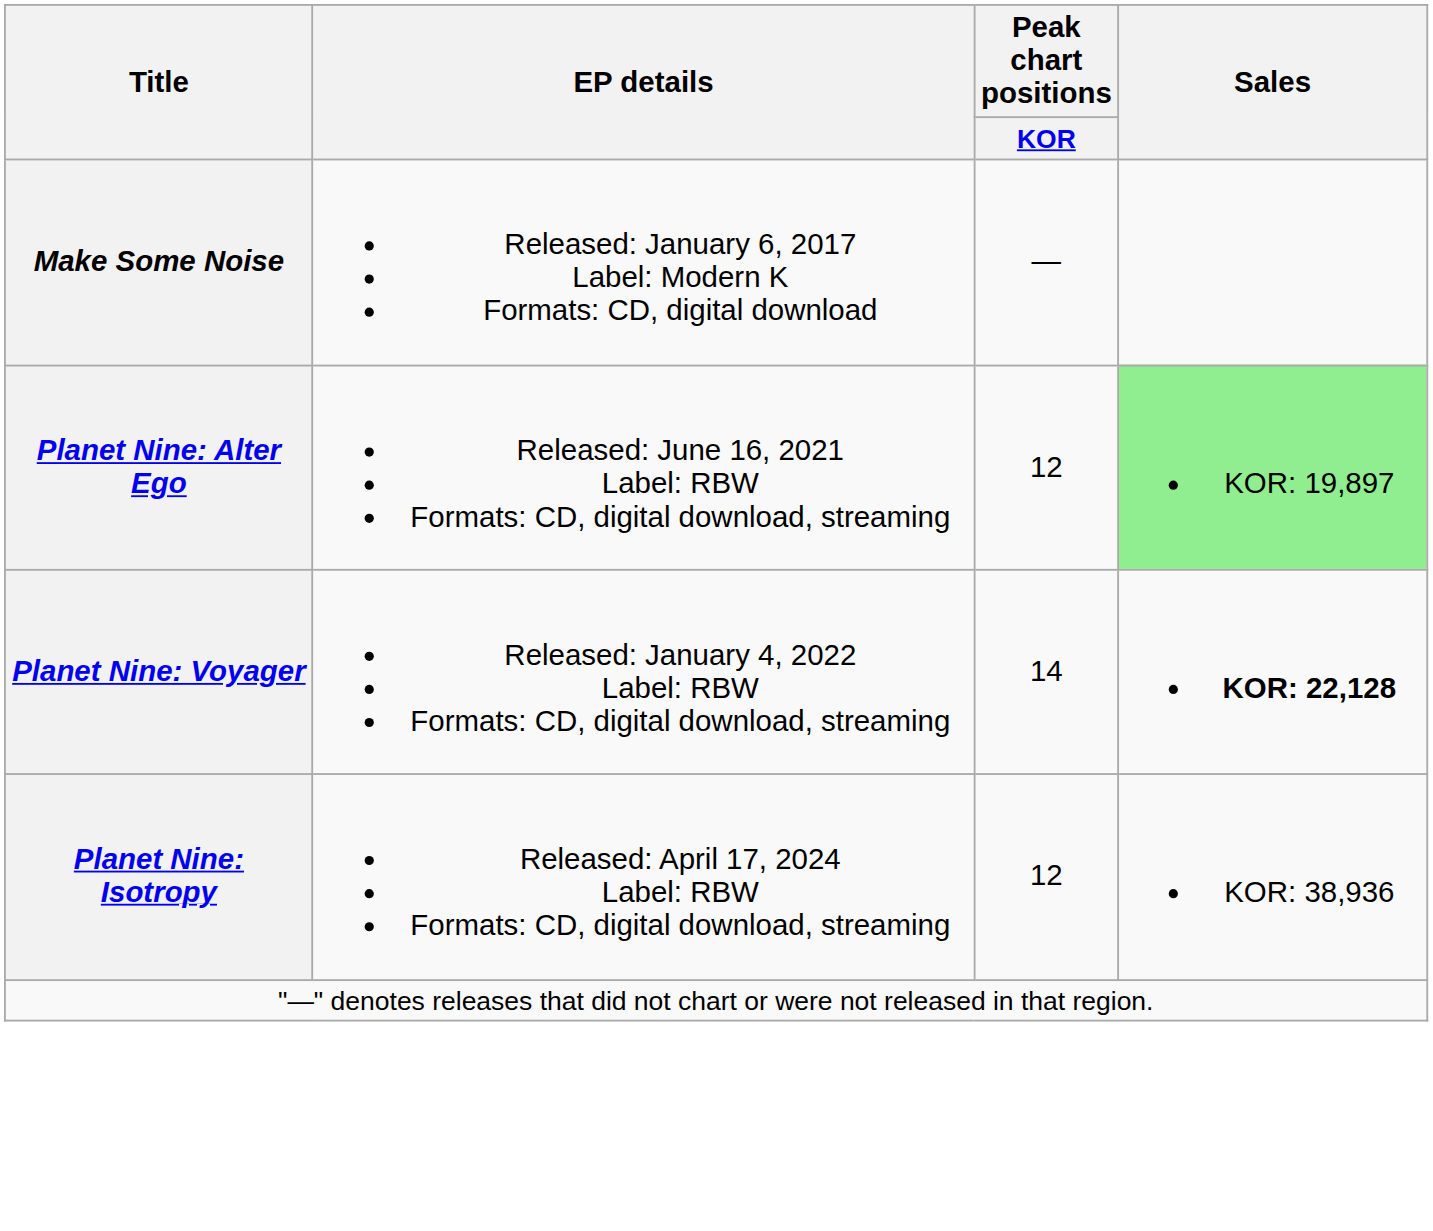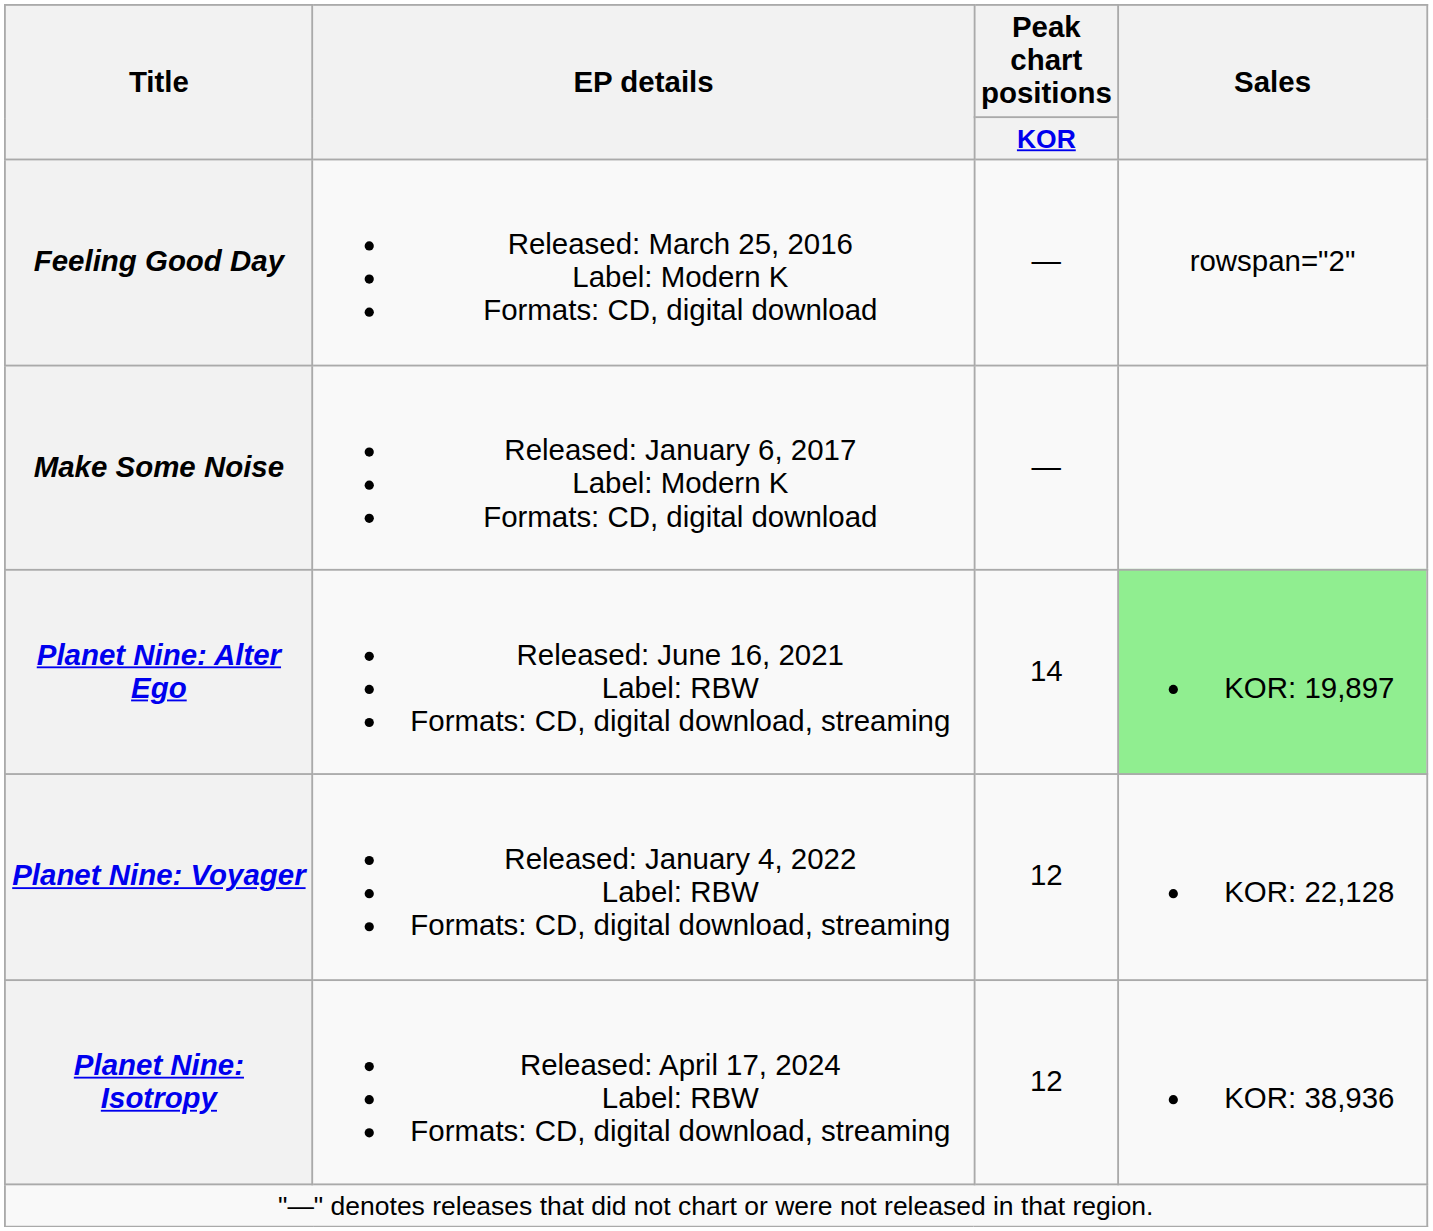+ row: (159, 261)
(1046, 466) 12 -> (1046, 671) 14
(1046, 671) 14 -> (1046, 876) 12
(1273, 689) bold -> (1273, 894) normal
